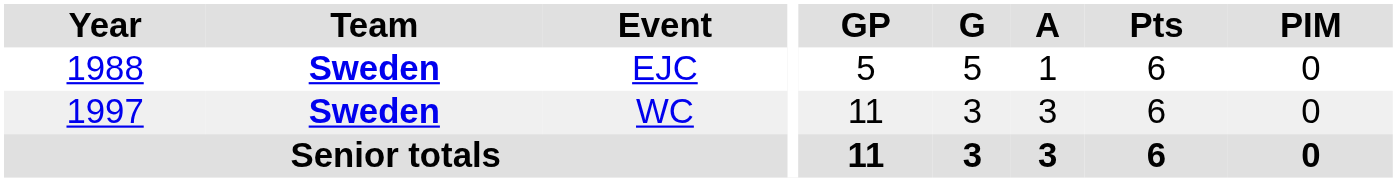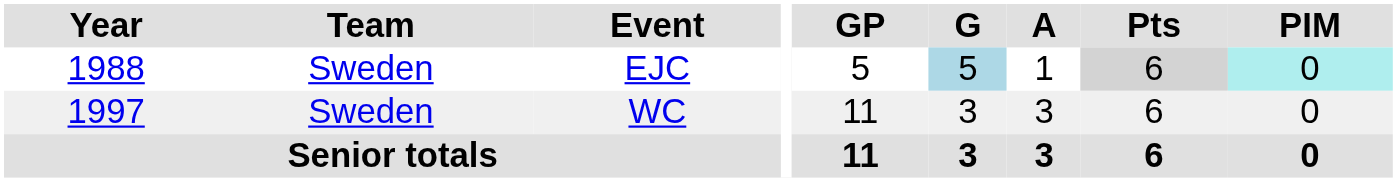(374, 68) bold -> (371, 68) normal
(972, 68) no background -> (968, 68) lightblue background
(1157, 68) no background -> (1154, 68) lightgrey background
(1311, 68) no background -> (1310, 68) paleturquoise background
(374, 111) bold -> (371, 111) normal
